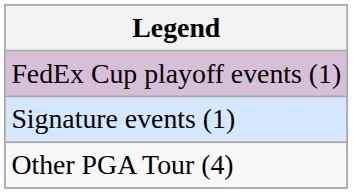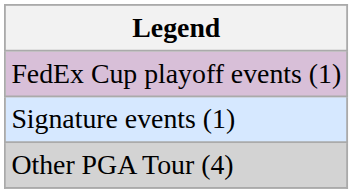(122, 165) no background -> (122, 165) lightgrey background
